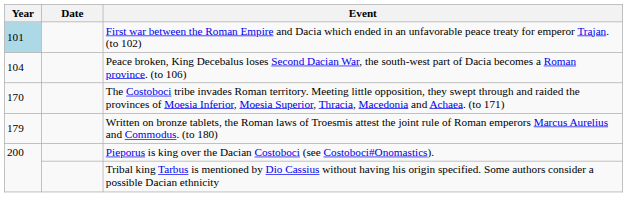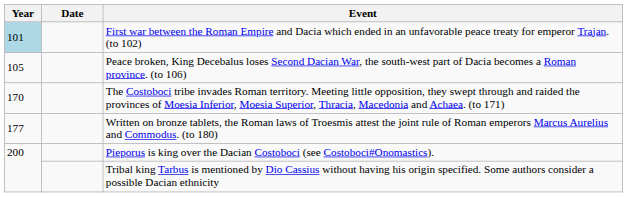(15, 67) 104 -> (15, 67) 105
(15, 128) 179 -> (15, 128) 177
